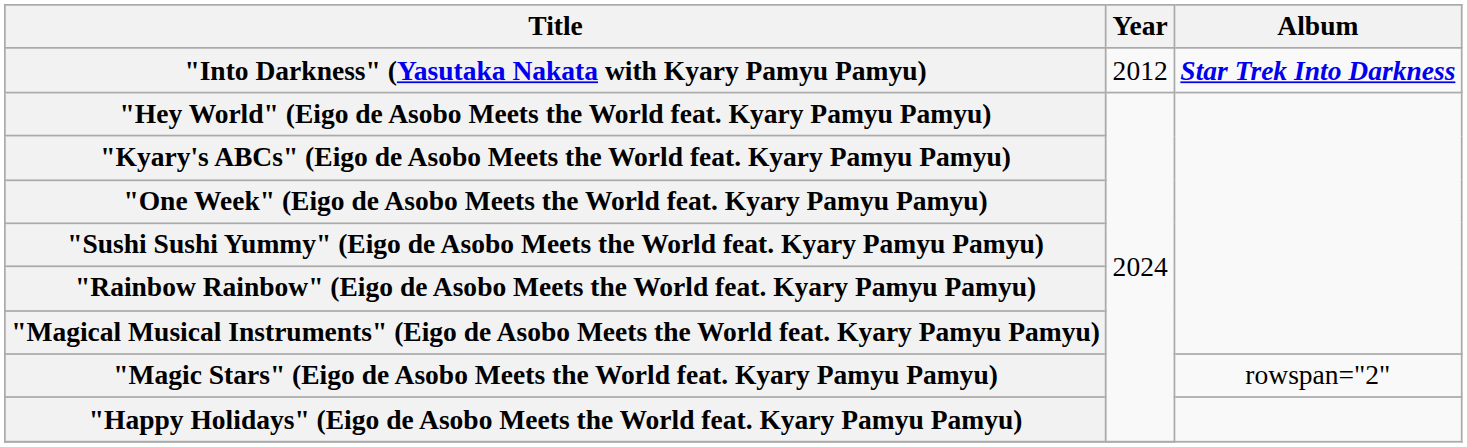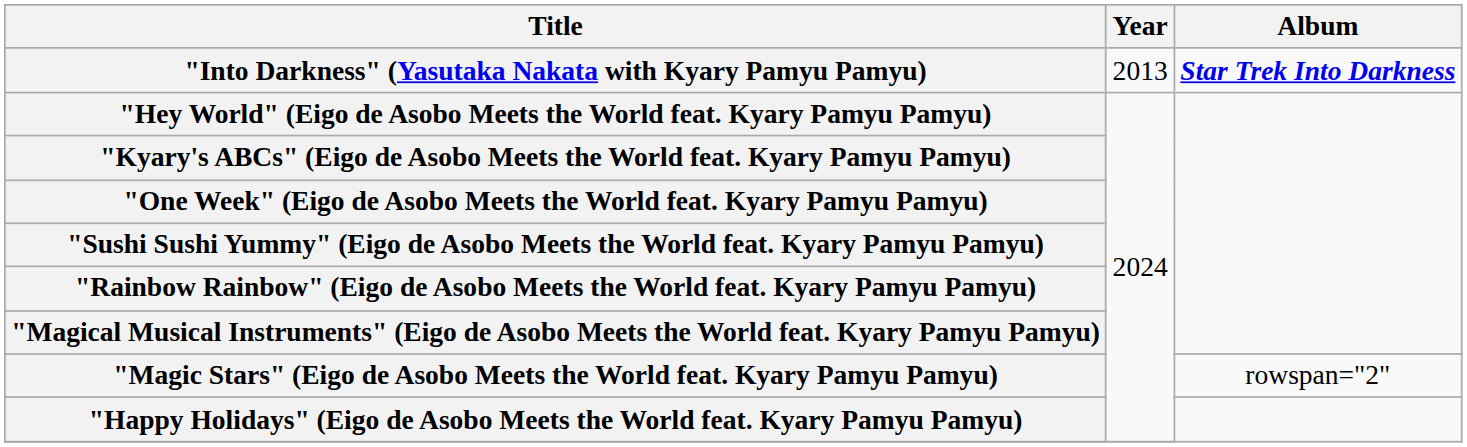(1140, 69) 2012 -> (1140, 69) 2013
